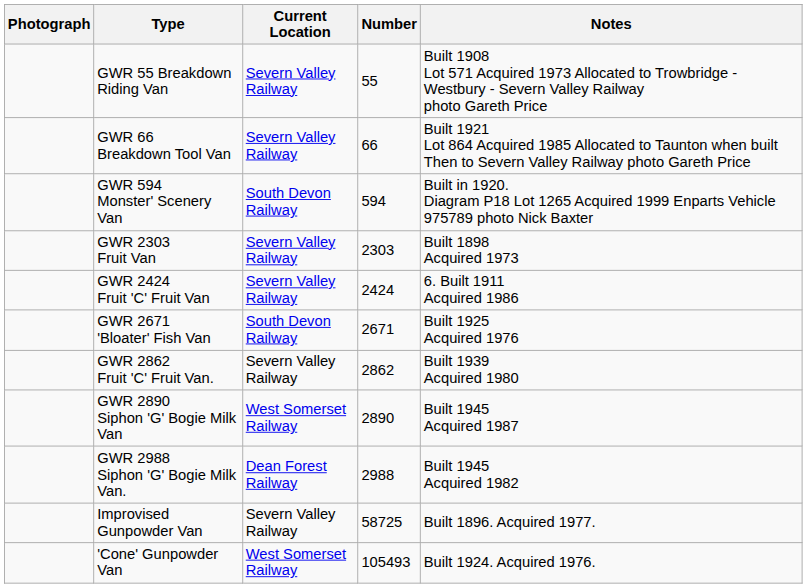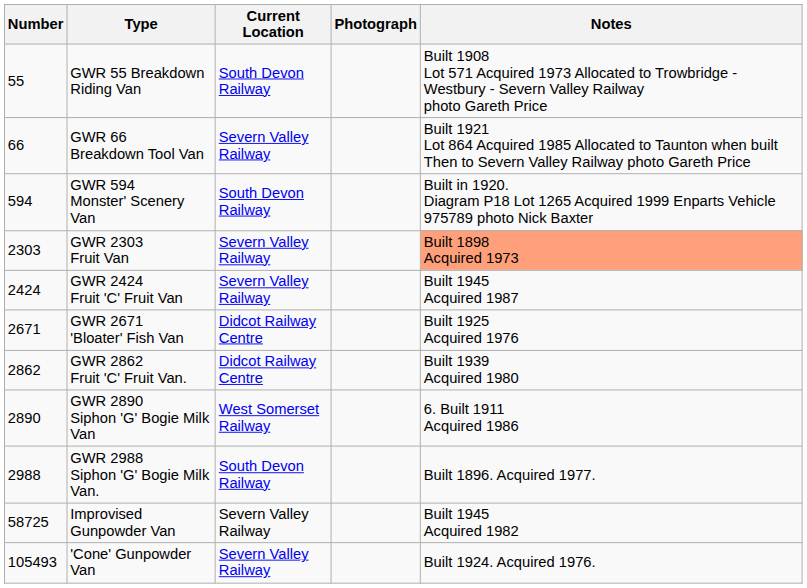columns swapped: (389, 24) <-> (49, 24)
(291, 80) Severn Valley Railway -> (261, 80) South Devon Railway
(471, 250) no background -> (471, 250) lightsalmon background
(471, 290) 6. Built 1911 Acquired 1986 -> (471, 290) Built 1945 Acquired 1987
(288, 330) South Devon Railway -> (267, 330) Didcot Railway Centre
(291, 370) Severn Valley Railway -> (267, 370) Didcot Railway Centre
(471, 418) Built 1945 Acquired 1987 -> (471, 418) 6. Built 1911 Acquired 1986
(286, 474) Dean Forest Railway -> (261, 474) South Devon Railway
(471, 474) Built 1945 Acquired 1982 -> (510, 474) Built 1896. Acquired 1977.
(510, 522) Built 1896. Acquired 1977. -> (471, 522) Built 1945 Acquired 1982
(296, 562) West Somerset Railway -> (264, 562) Severn Valley Railway
